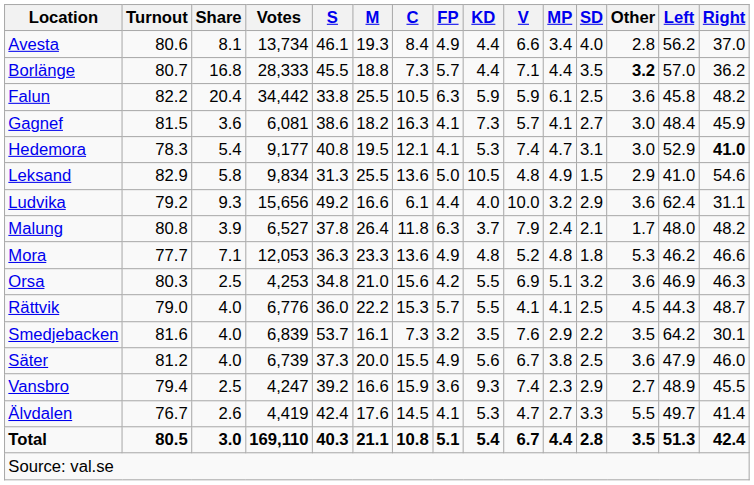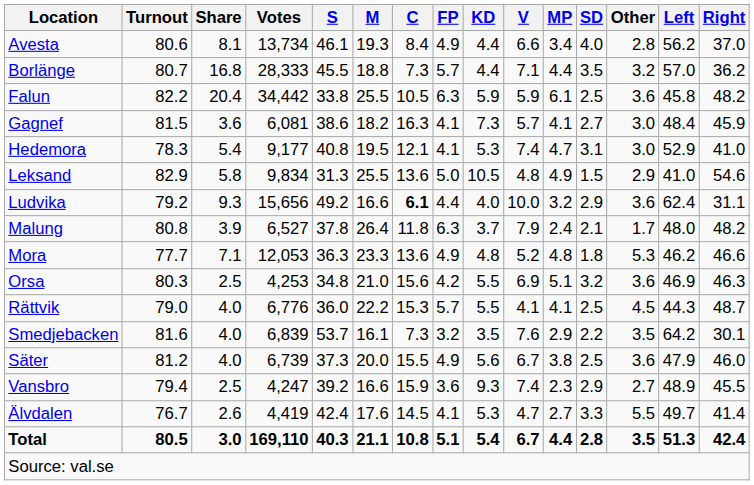(644, 70) bold -> (644, 70) normal
(729, 149) bold -> (729, 149) normal
(417, 202) normal -> (417, 202) bold
